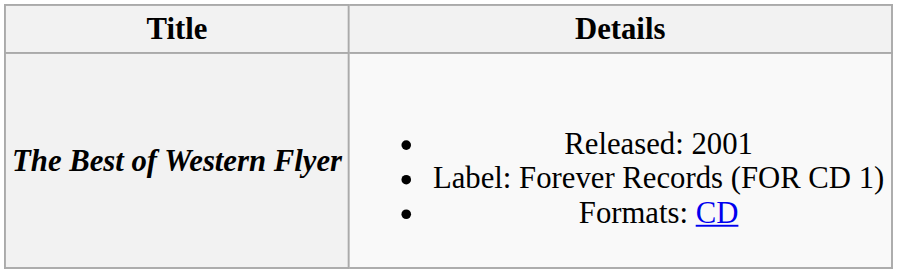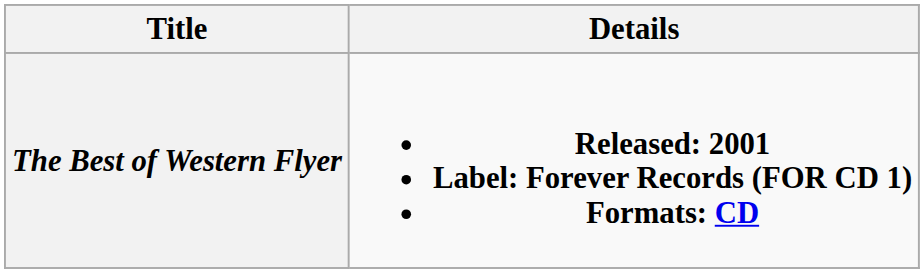(620, 178) normal -> (634, 178) bold
